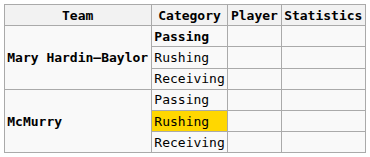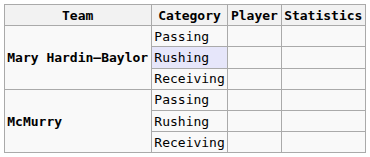(182, 36) bold -> (182, 36) normal
(182, 57) no background -> (182, 57) lavender background
(182, 121) gold background -> (182, 121) no background
